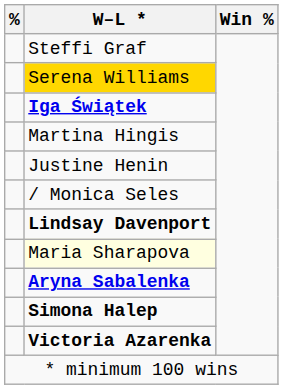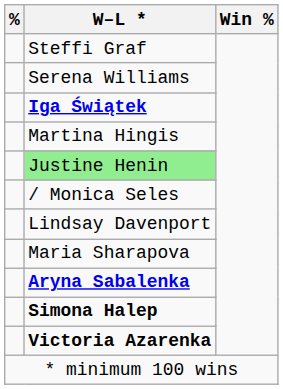(109, 78) gold background -> (109, 78) no background
(98, 166) no background -> (98, 166) lightgreen background
(120, 224) bold -> (120, 224) normal
(109, 253) lightyellow background -> (109, 253) no background
